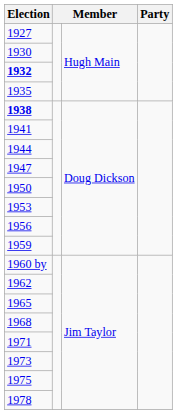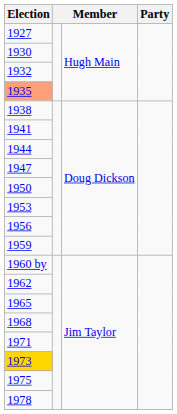(19, 71) bold -> (19, 71) normal
(19, 91) no background -> (19, 91) lightsalmon background
(19, 110) bold -> (19, 110) normal
(19, 361) no background -> (19, 361) gold background
